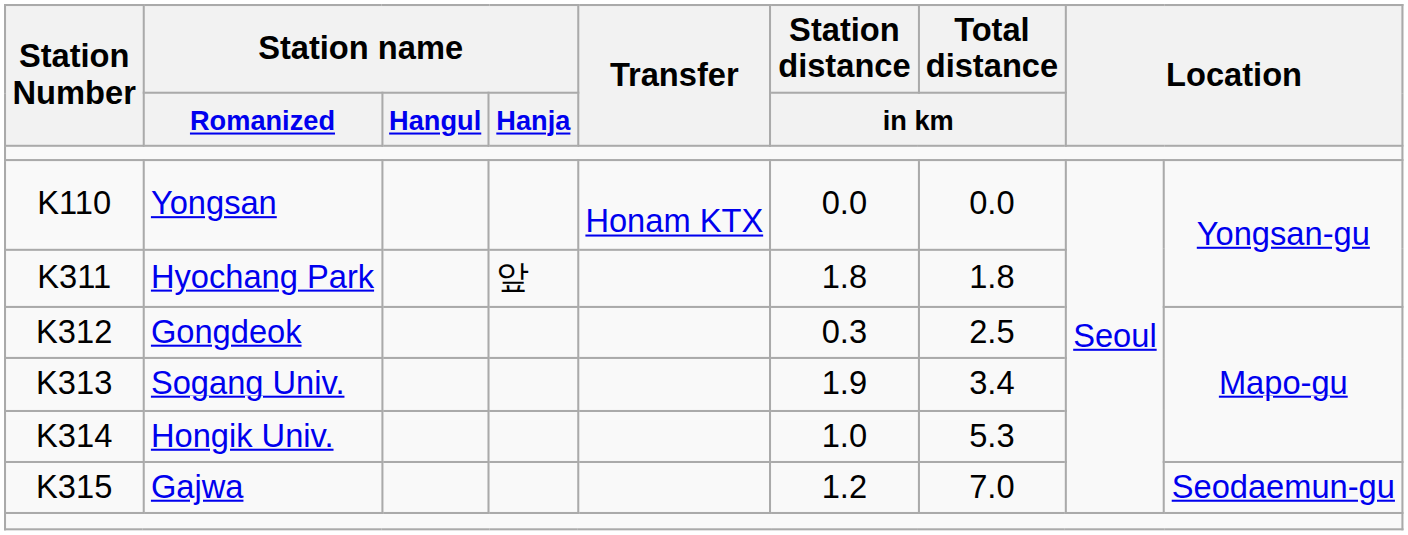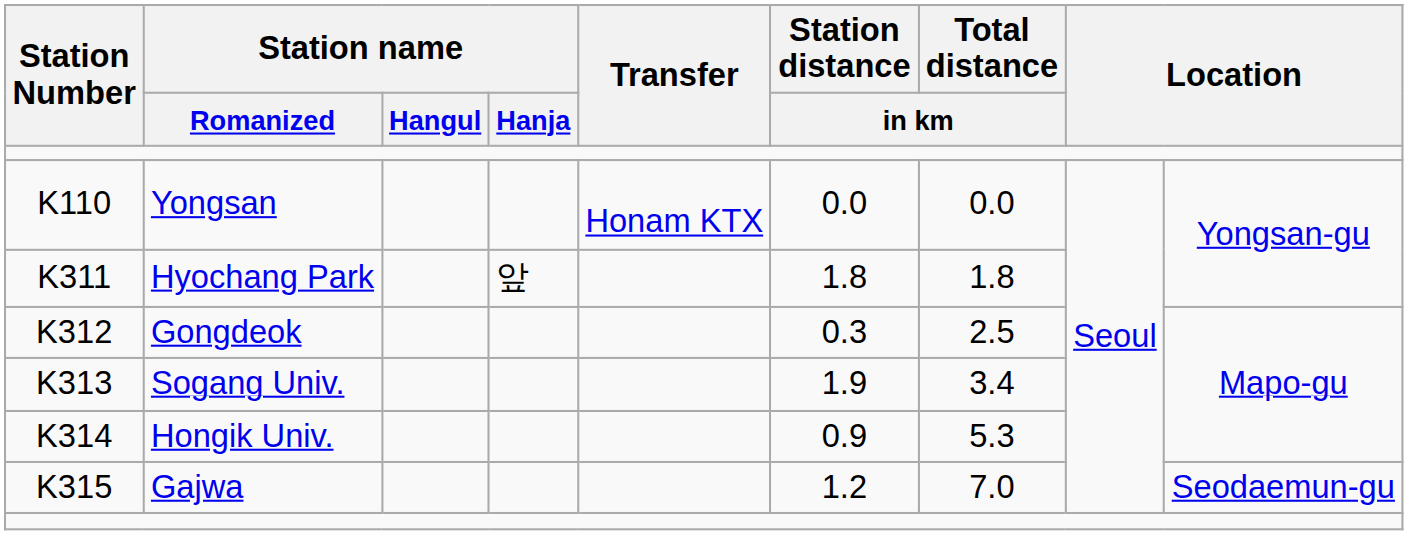(844, 435) 1.0 -> (844, 435) 0.9
